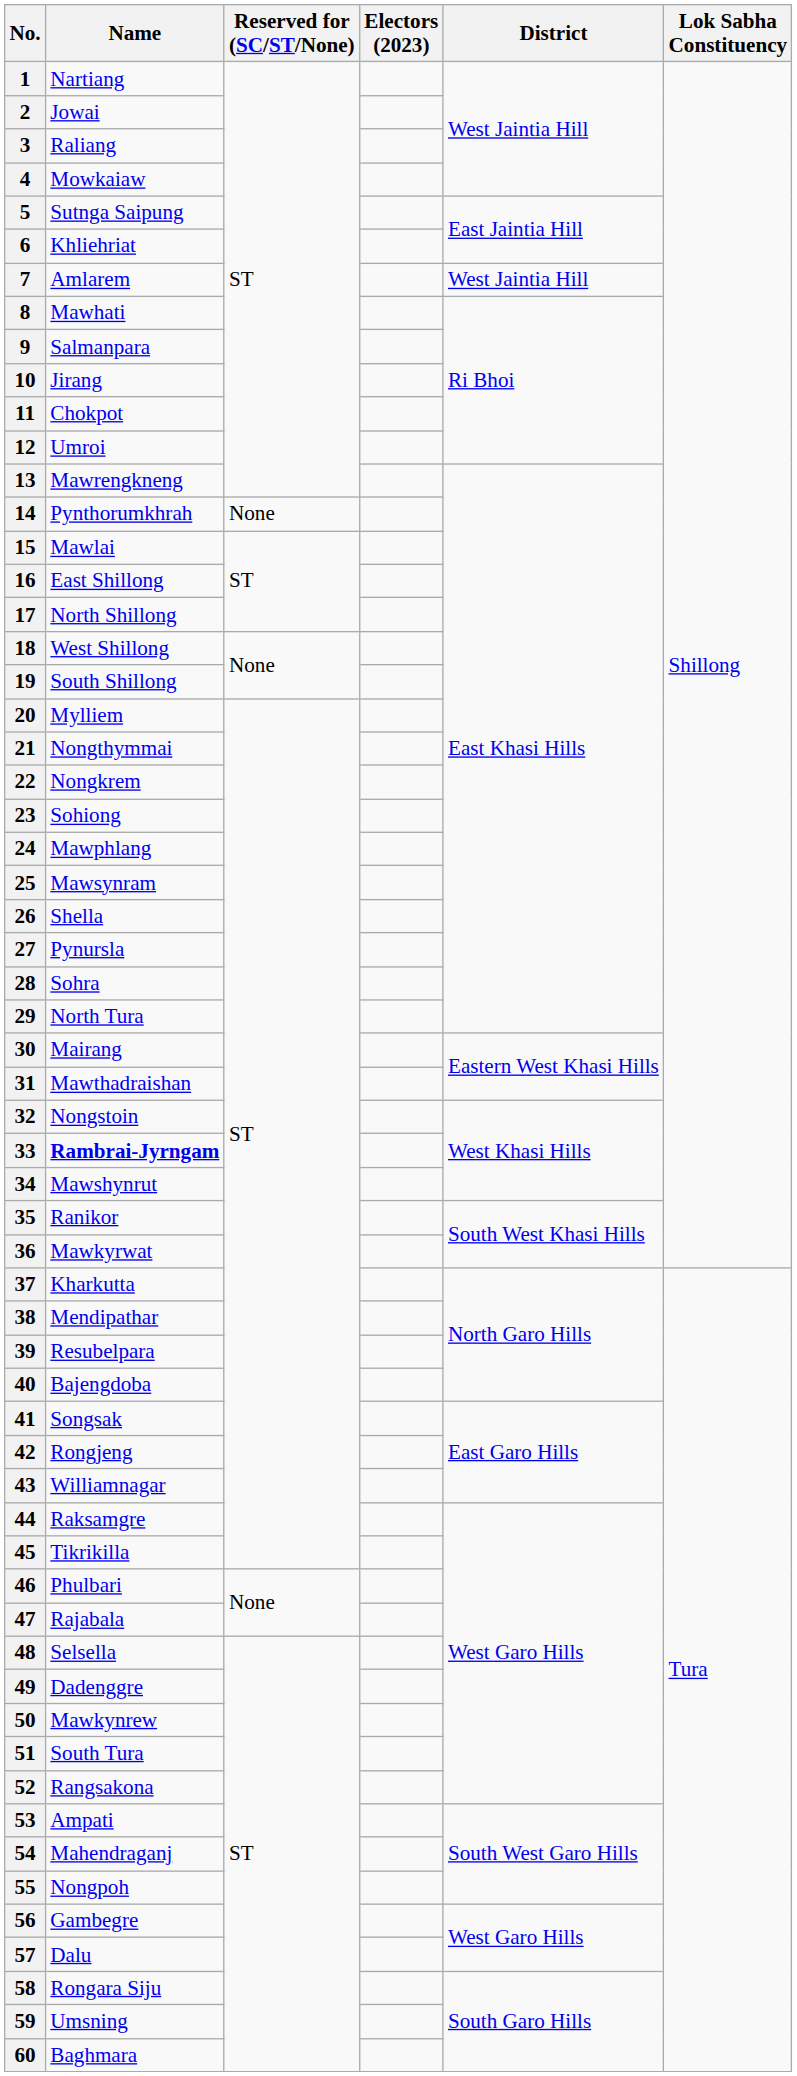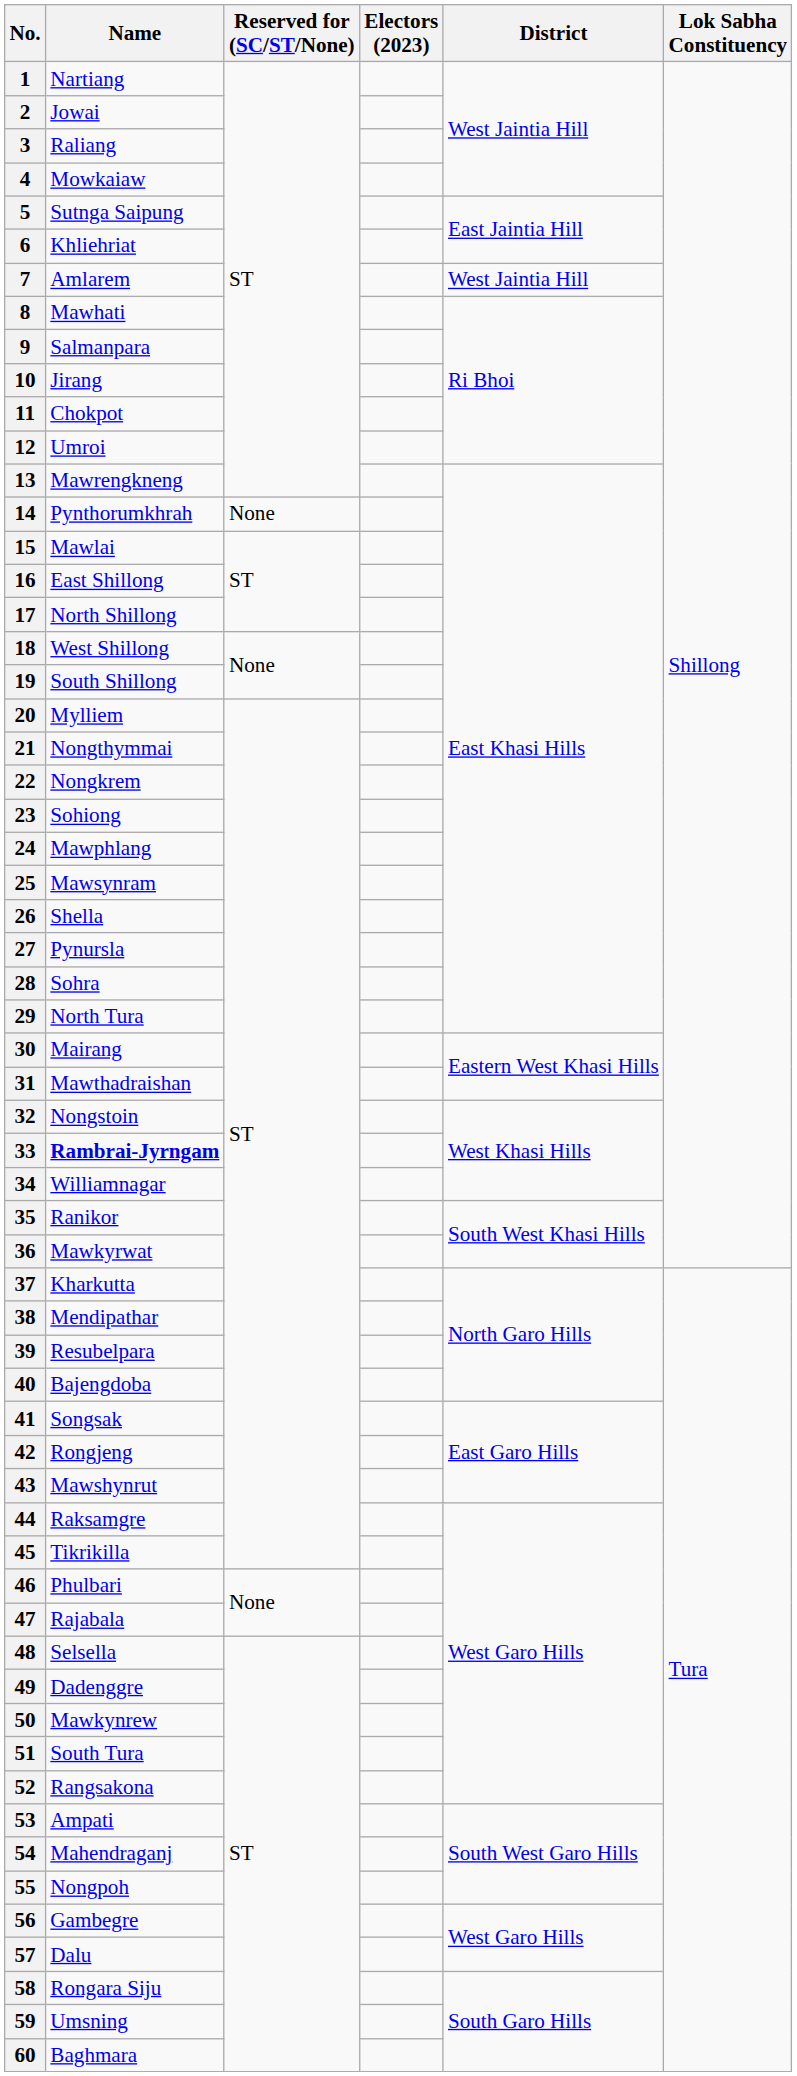(104, 1183) Mawshynrut -> (108, 1183) Williamnagar
(108, 1485) Williamnagar -> (104, 1485) Mawshynrut
